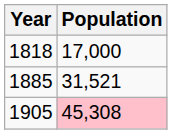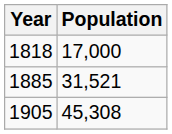(91, 112) pink background -> (91, 112) no background
